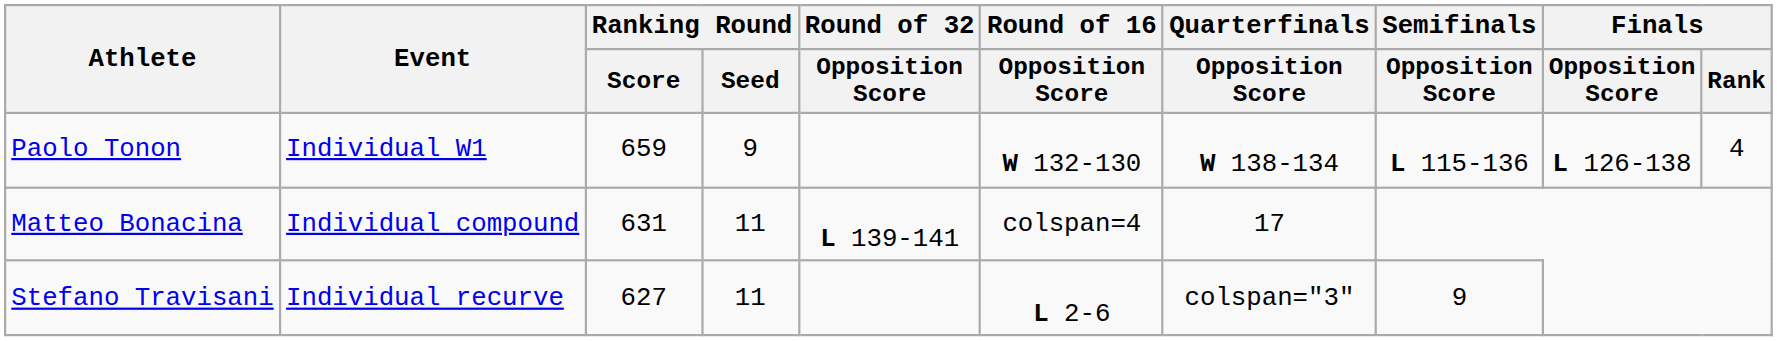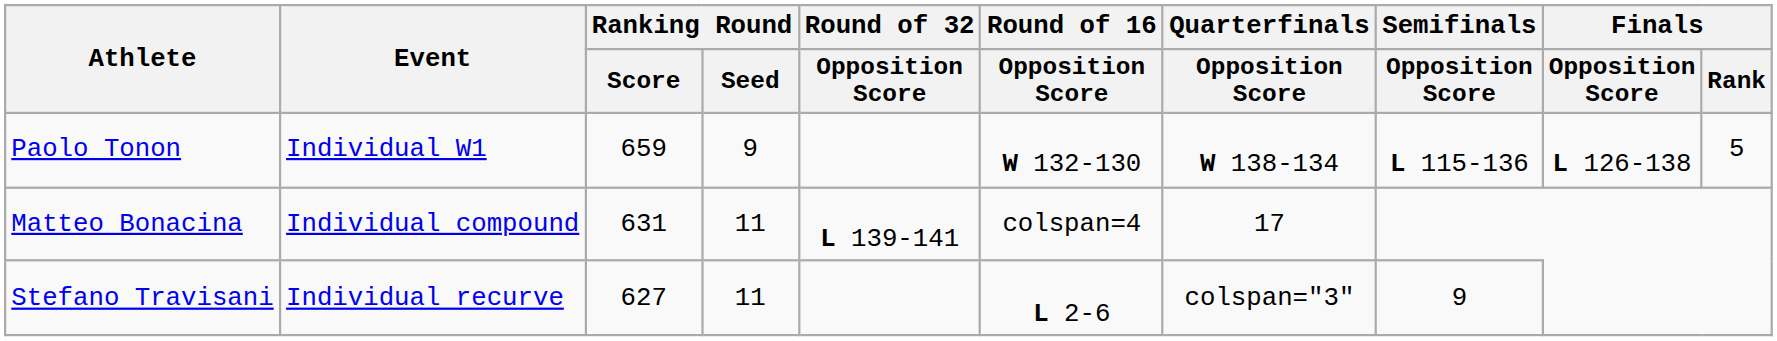(1737, 150) 4 -> (1737, 150) 5
